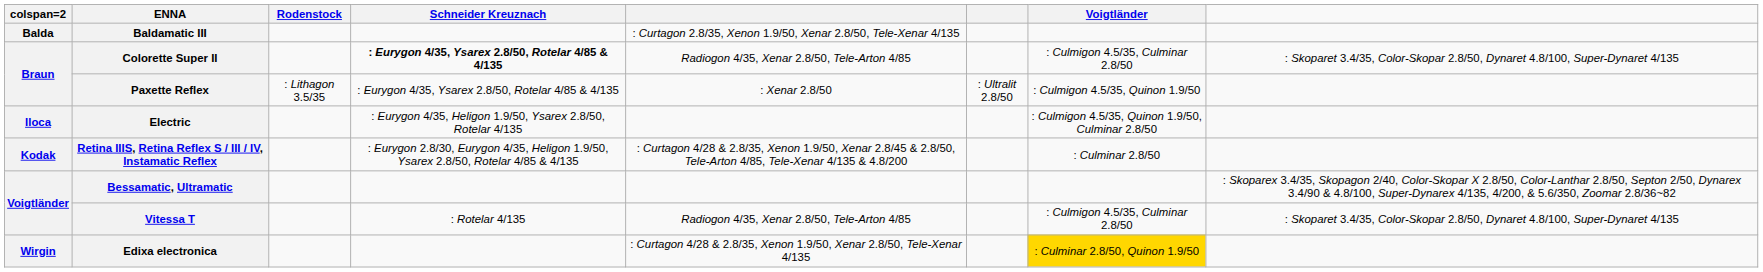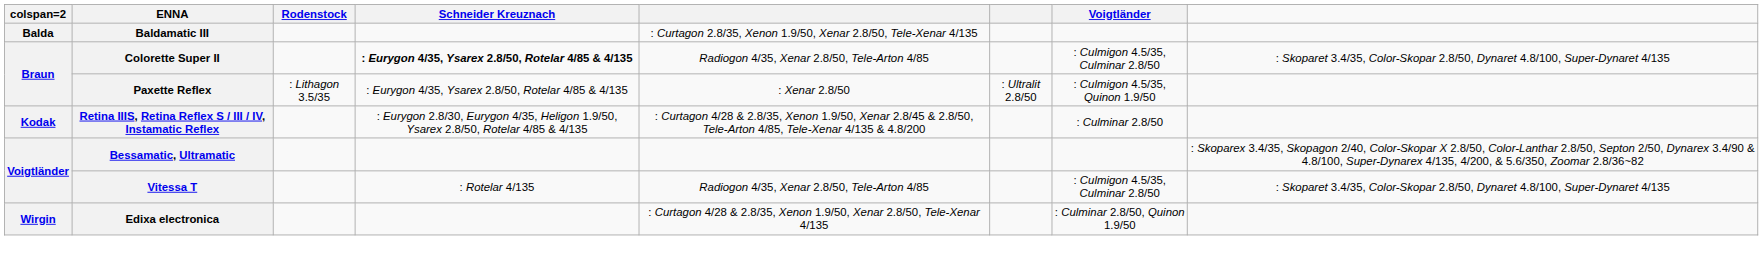- row: (170, 122)
(1117, 251) gold background -> (1120, 218) no background
